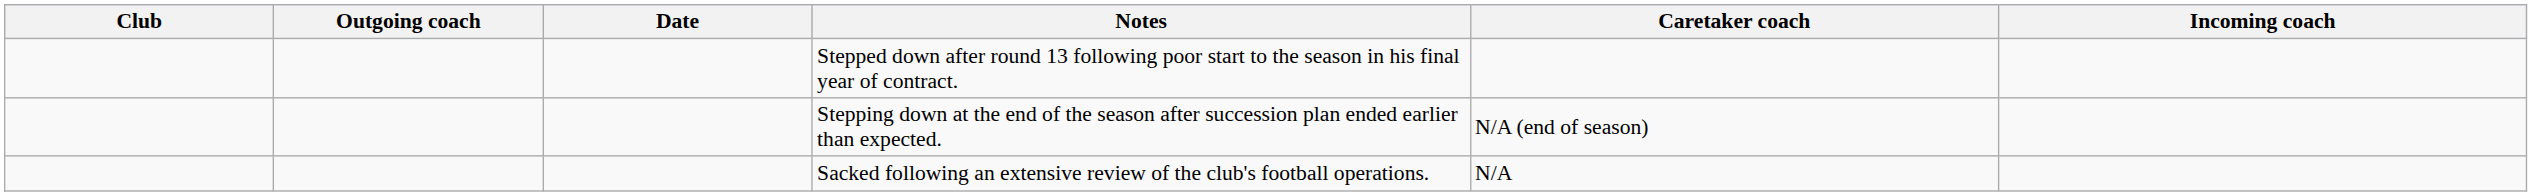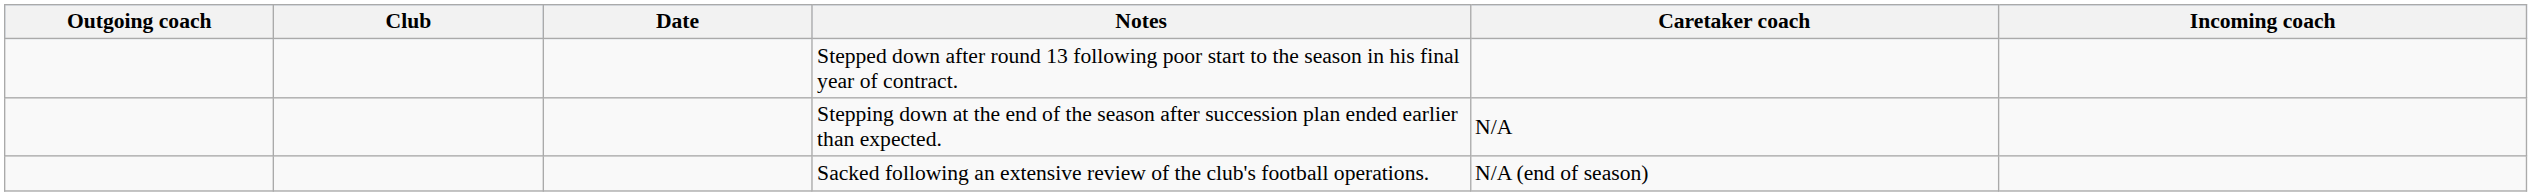columns swapped: (408, 21) <-> (139, 21)
(1562, 126) N/A (end of season) -> (1494, 126) N/A
(1494, 172) N/A -> (1562, 172) N/A (end of season)
